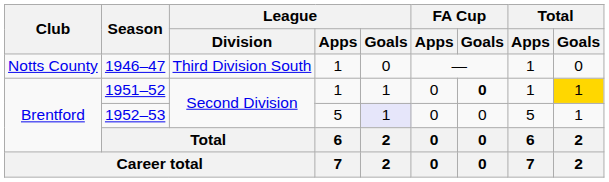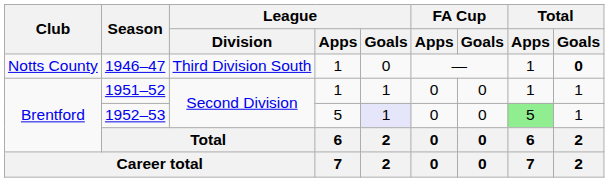(579, 66) normal -> (579, 66) bold
(482, 90) bold -> (482, 90) normal
(579, 90) gold background -> (579, 90) no background
(530, 115) no background -> (530, 115) lightgreen background
